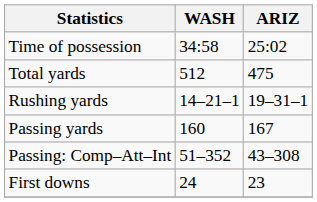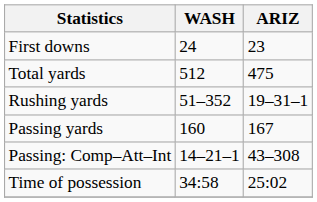rows swapped: (49, 182) <-> (75, 45)
(209, 100) 14–21–1 -> (205, 100) 51–352
(205, 155) 51–352 -> (209, 155) 14–21–1
